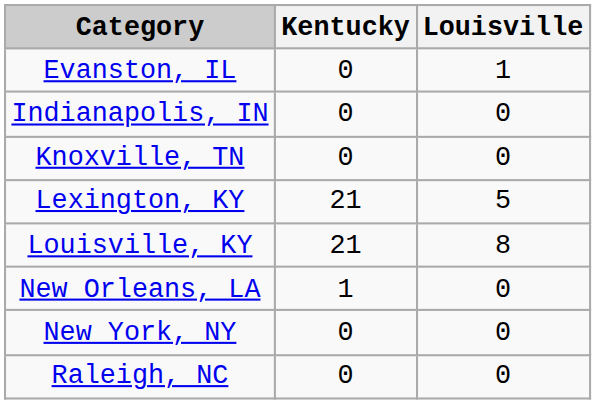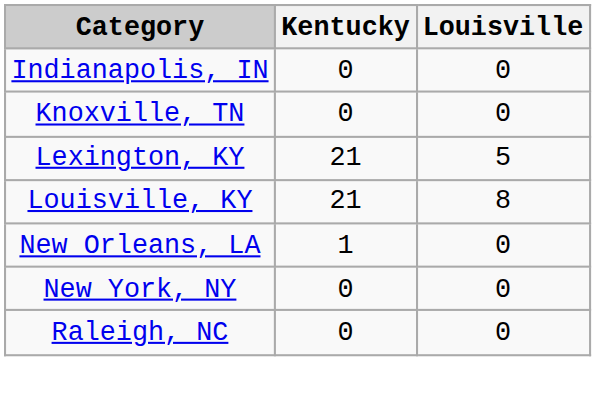- row: (140, 70)
